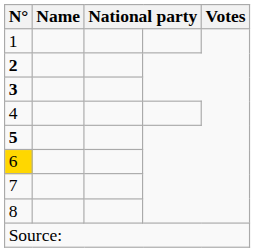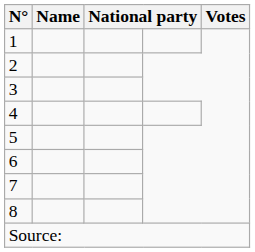(13, 65) bold -> (13, 65) normal
(13, 89) bold -> (13, 89) normal
(13, 137) bold -> (13, 137) normal
(13, 162) gold background -> (13, 162) no background
